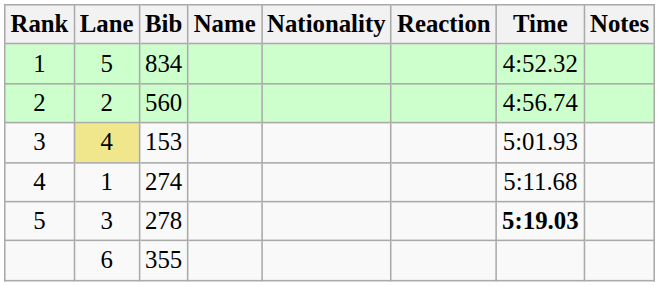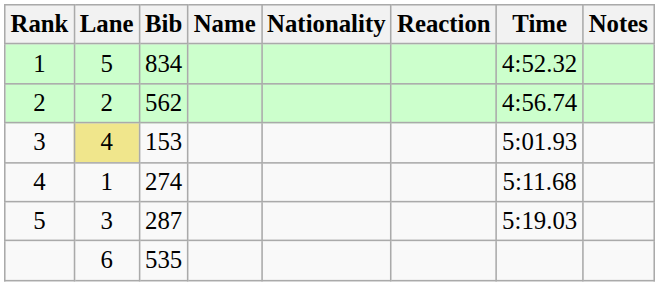(164, 102) 560 -> (164, 102) 562
(164, 220) 278 -> (164, 220) 287
(540, 220) bold -> (540, 220) normal
(164, 260) 355 -> (164, 260) 535
